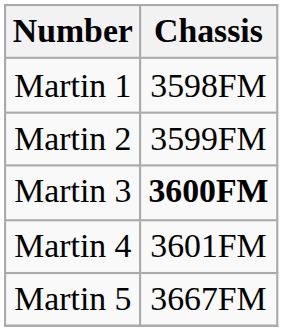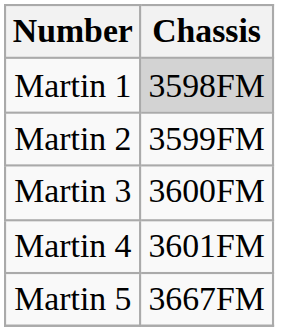(208, 84) no background -> (207, 84) lightgrey background
(208, 191) bold -> (207, 191) normal
